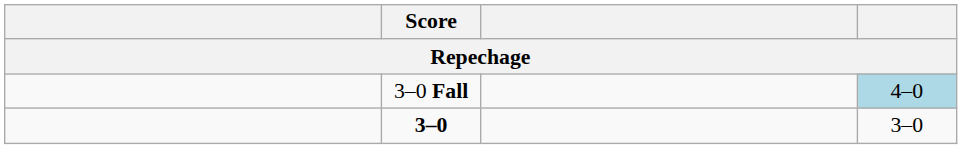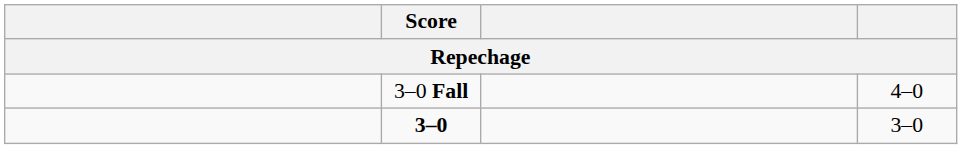(907, 90) lightblue background -> (907, 90) no background
